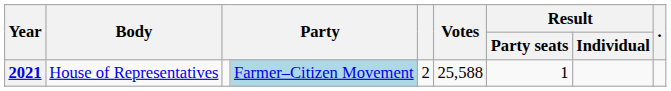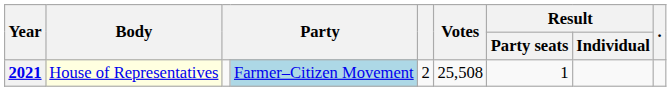(134, 73) no background -> (134, 73) lightyellow background
(460, 73) 25,588 -> (460, 73) 25,508
